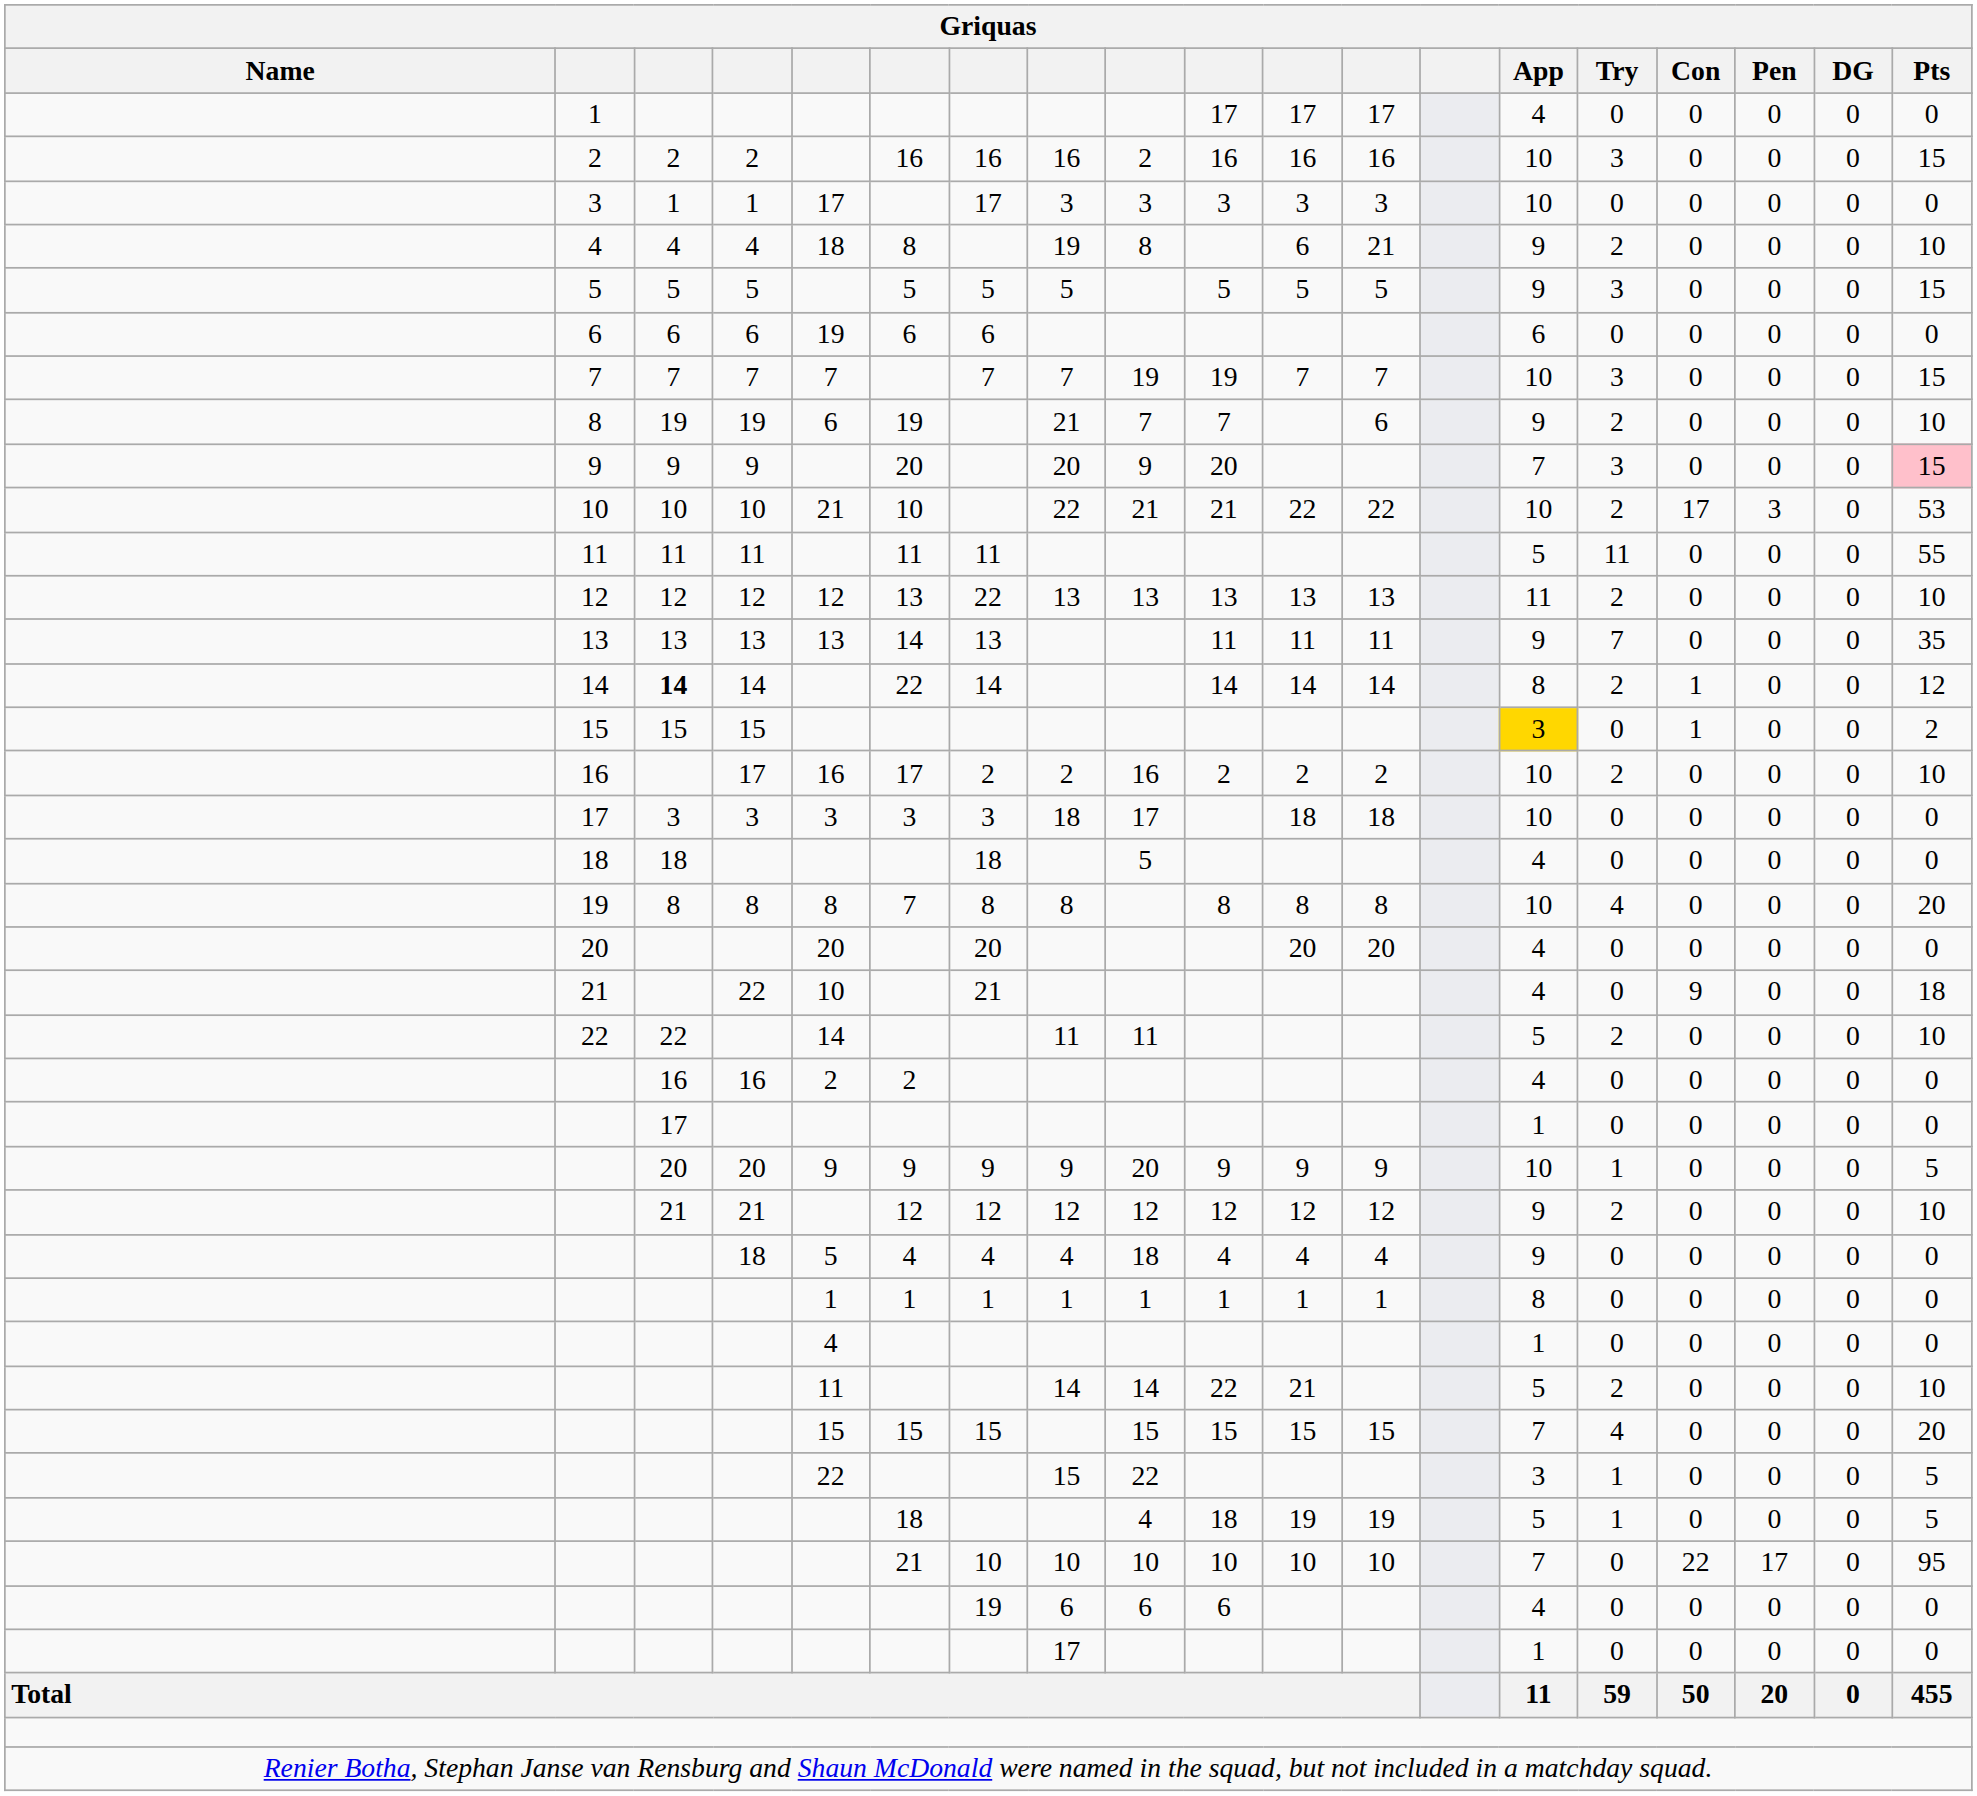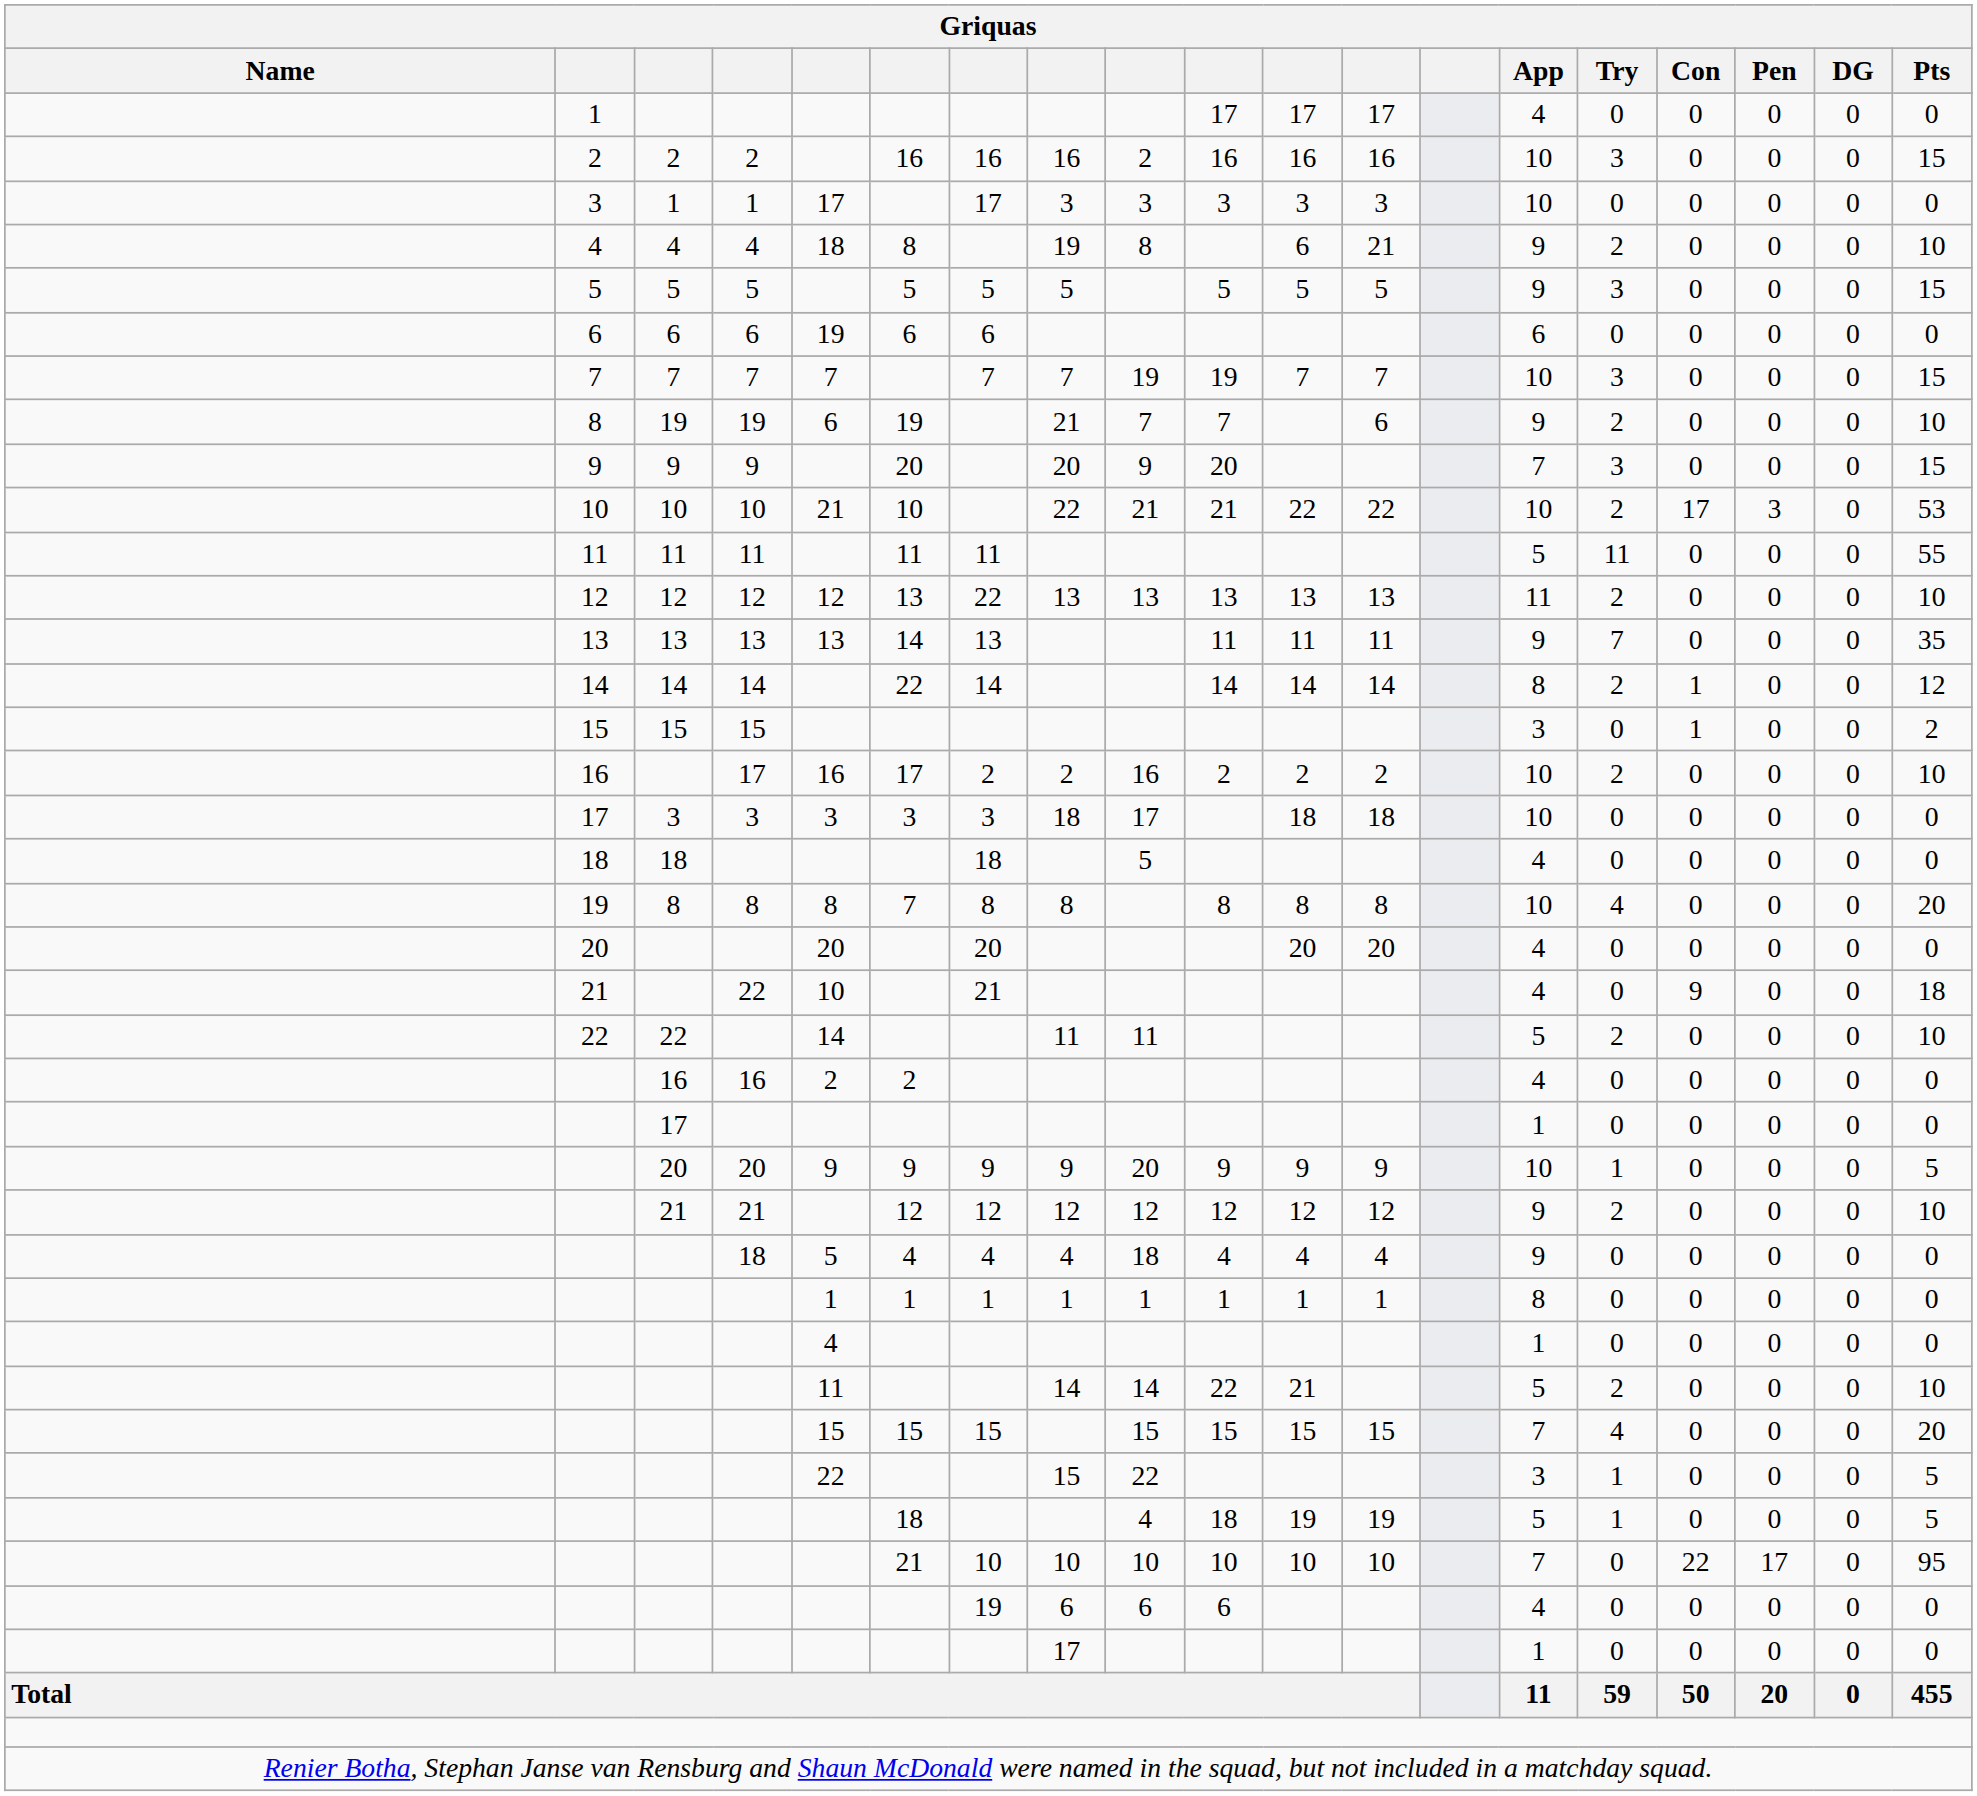(1932, 465) pink background -> (1932, 465) no background
(673, 684) bold -> (673, 684) normal
(1538, 728) gold background -> (1538, 728) no background
